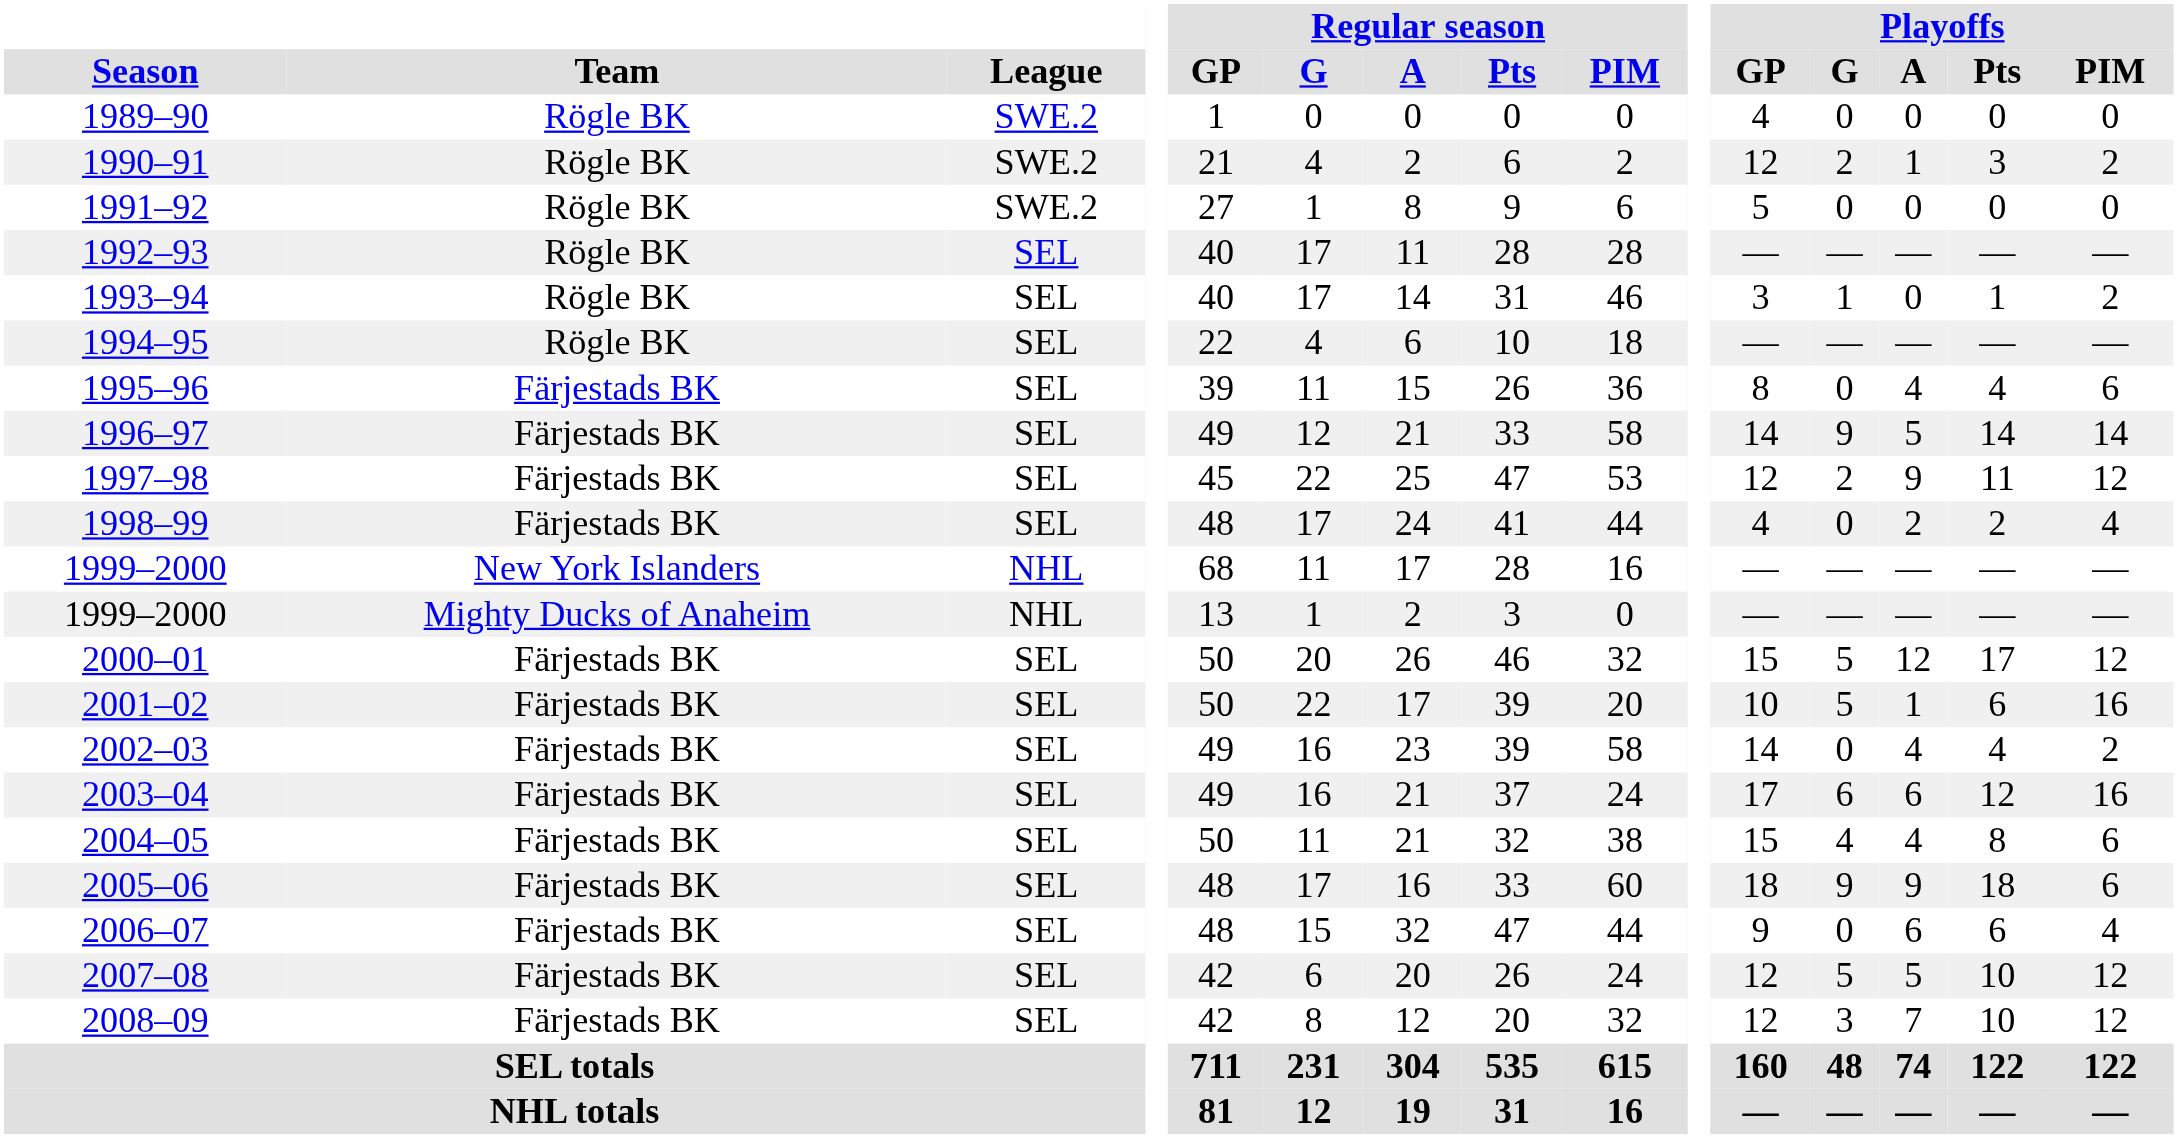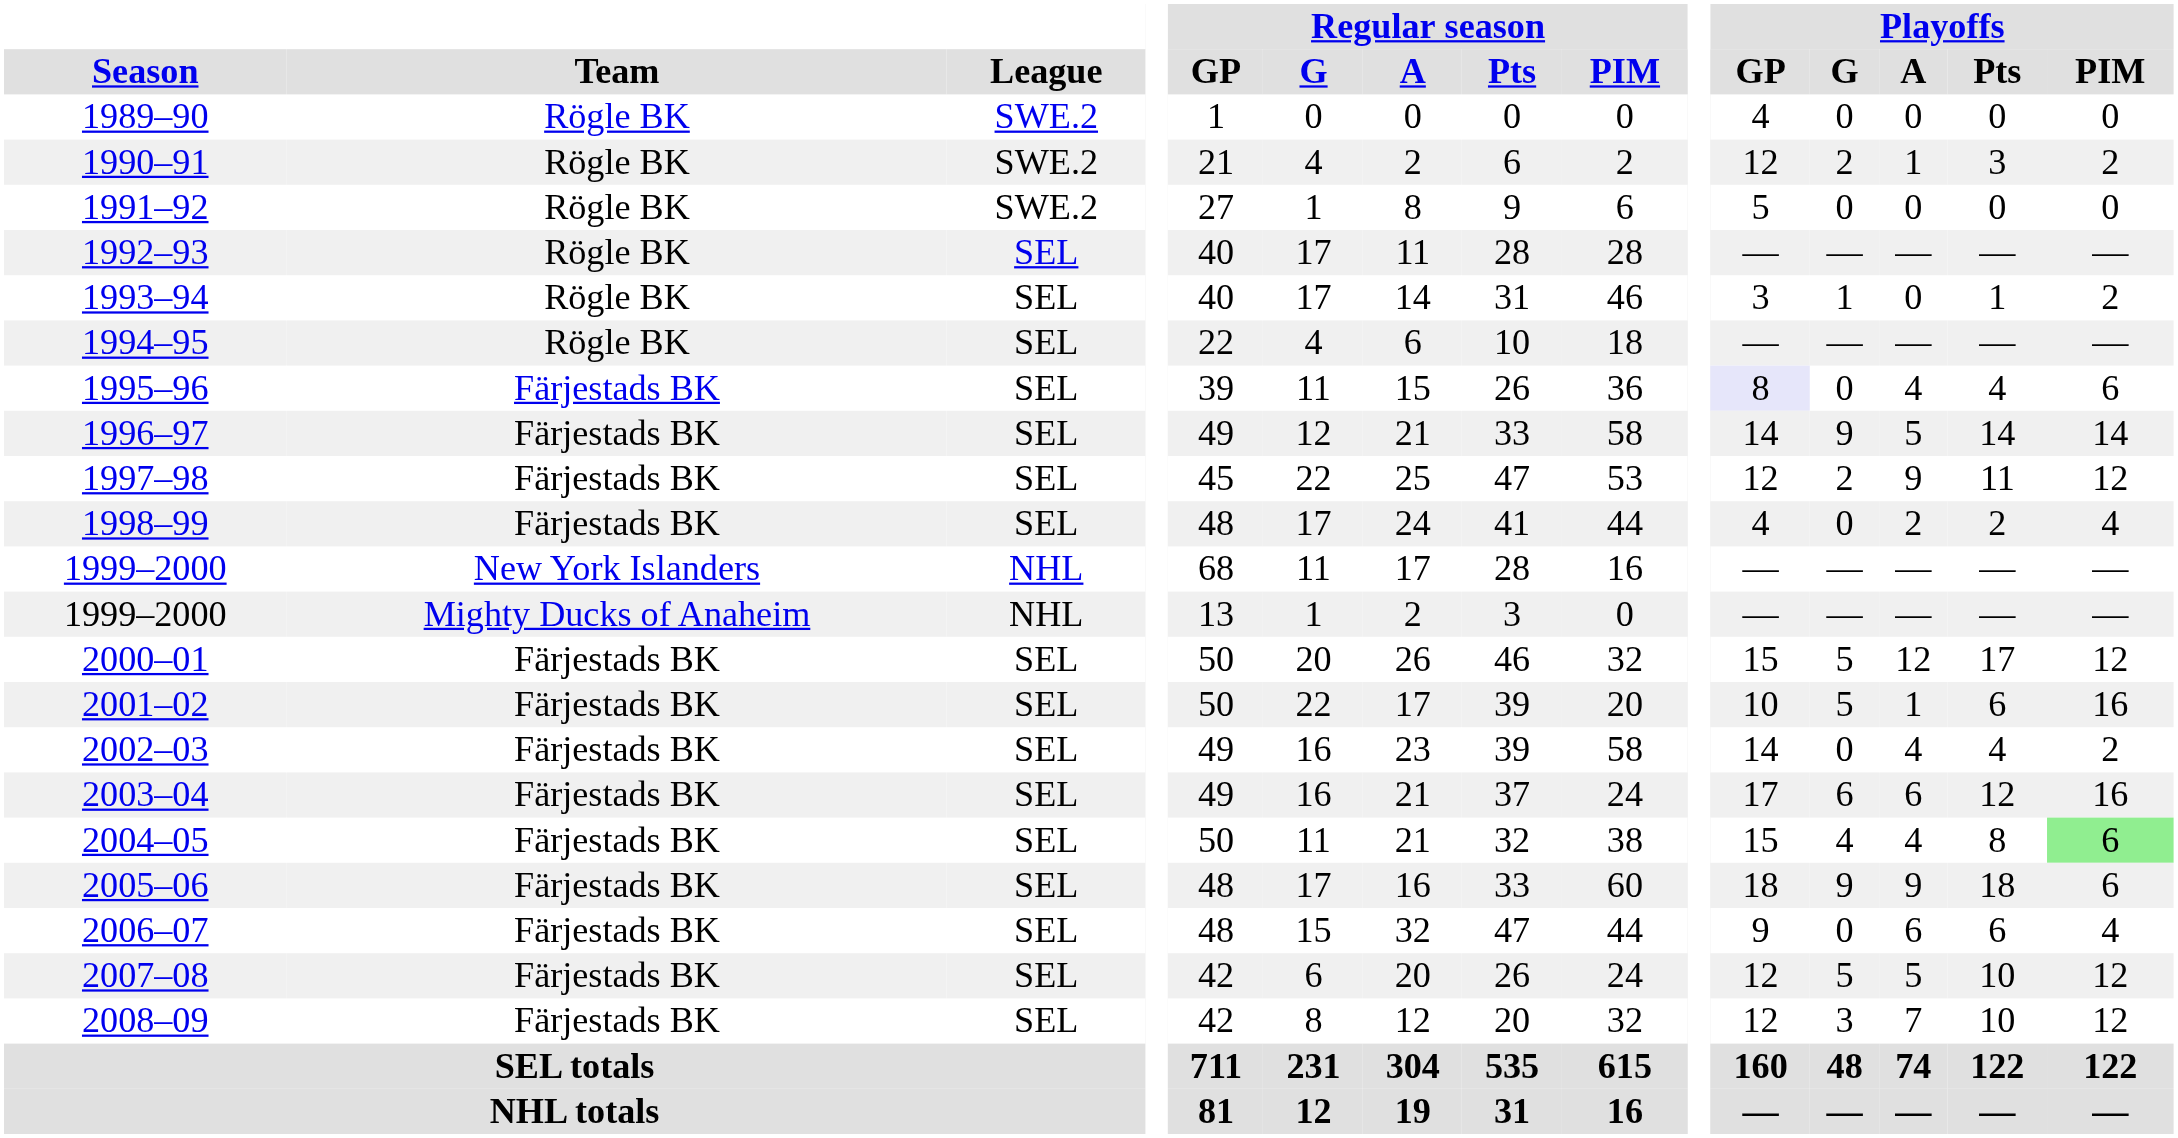(1761, 387) no background -> (1761, 387) lavender background
(2110, 839) no background -> (2110, 839) lightgreen background
